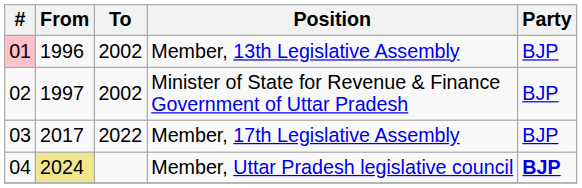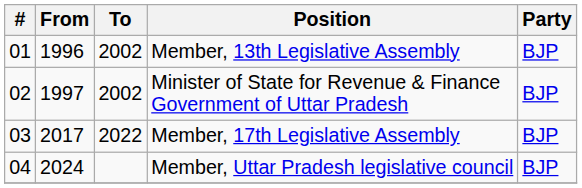(20, 51) pink background -> (20, 51) no background
(62, 167) khaki background -> (62, 167) no background
(542, 167) bold -> (540, 167) normal
